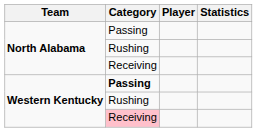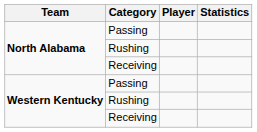(129, 83) bold -> (128, 83) normal
(133, 118) pink background -> (133, 118) no background
